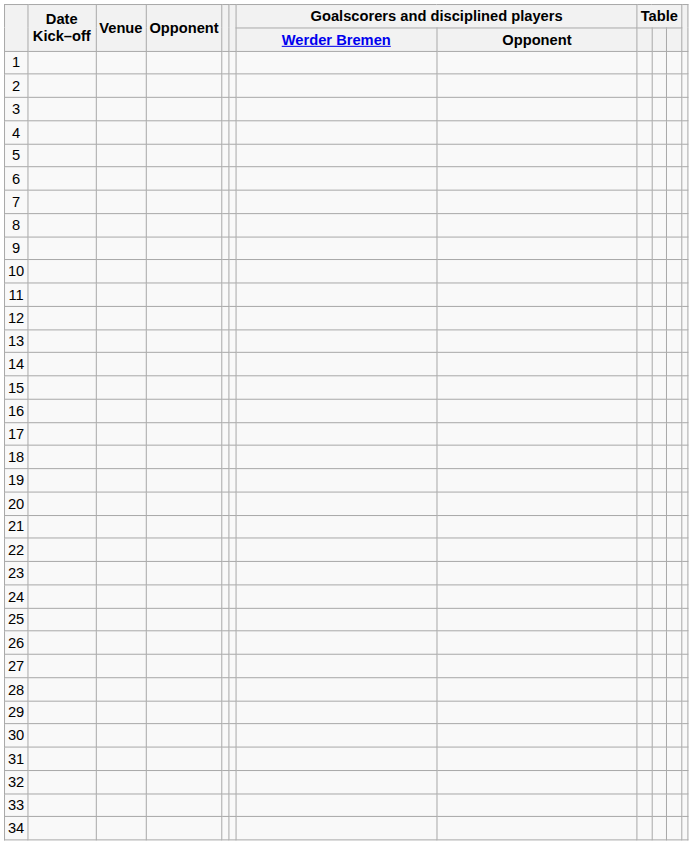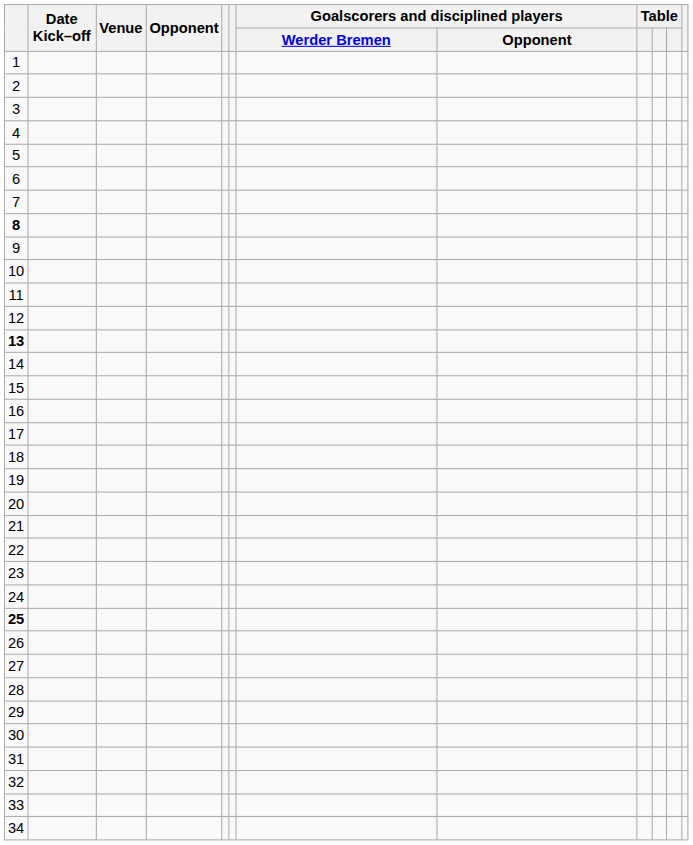(16, 225) normal -> (16, 225) bold
(16, 341) normal -> (16, 341) bold
(16, 620) normal -> (16, 620) bold
